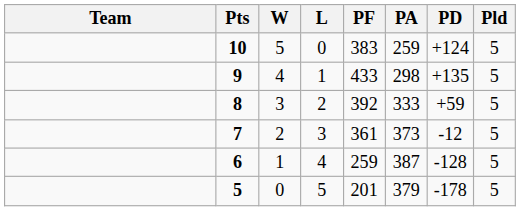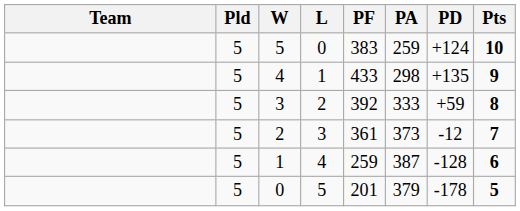columns swapped: (494, 18) <-> (237, 18)
